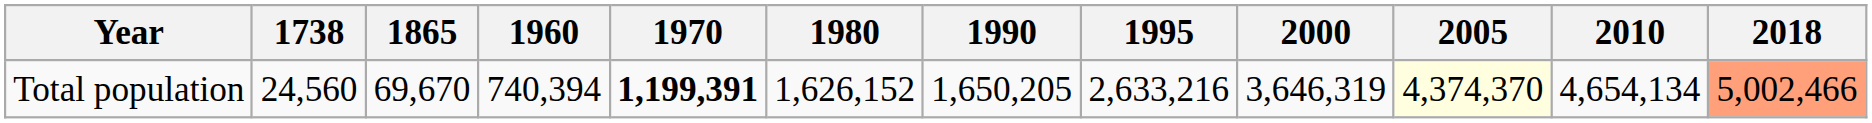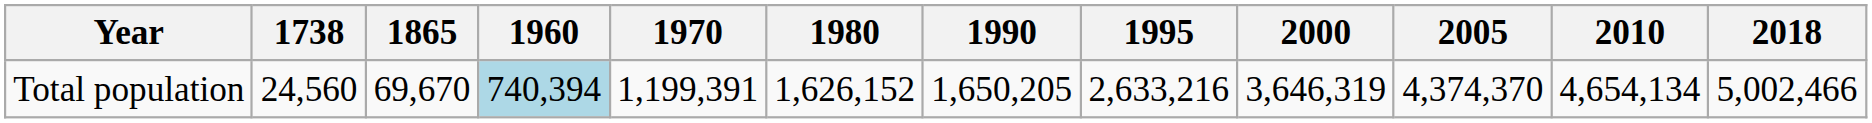(544, 88) no background -> (544, 88) lightblue background
(688, 88) bold -> (688, 88) normal
(1473, 88) lightyellow background -> (1473, 88) no background
(1787, 88) lightsalmon background -> (1787, 88) no background
